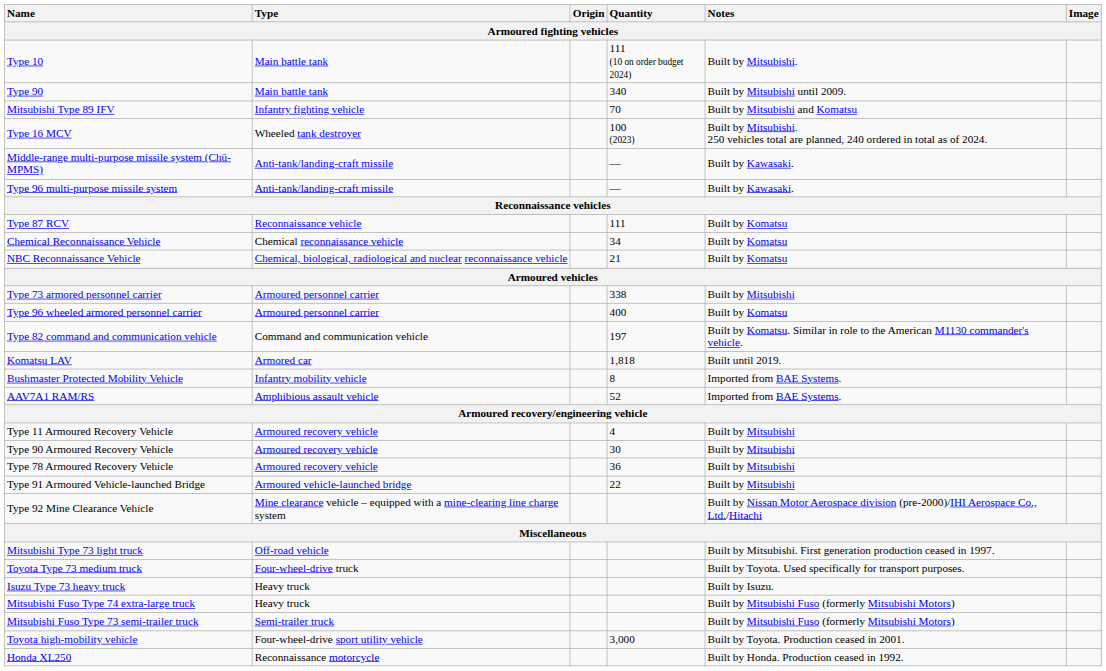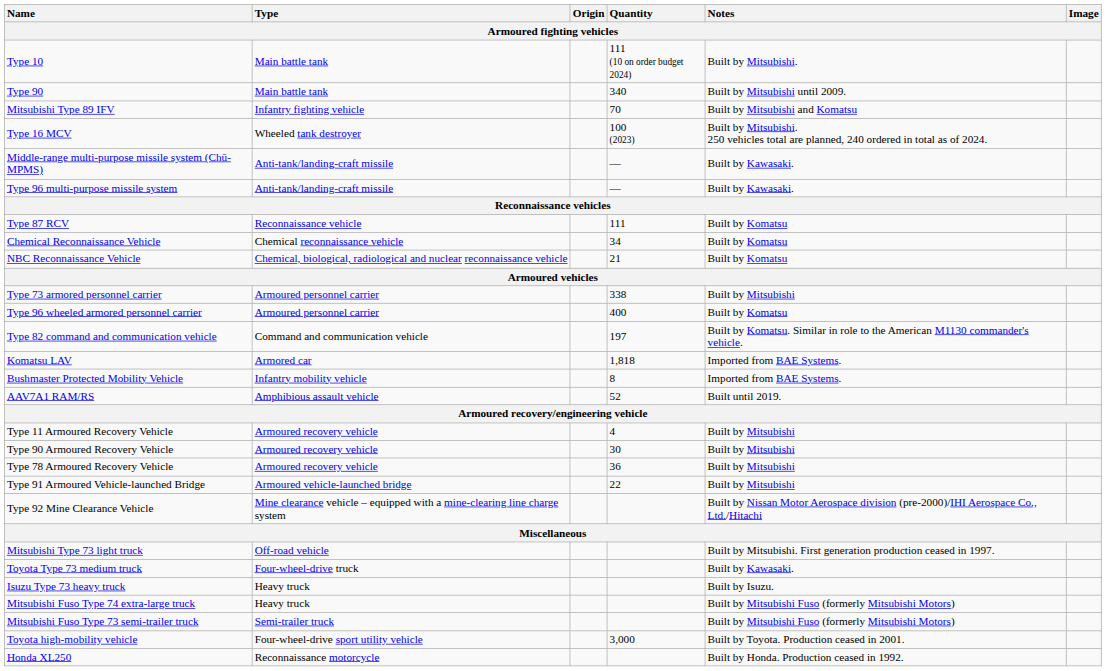(744, 360) Built until 2019. -> (775, 360) Imported from BAE Systems.
(775, 396) Imported from BAE Systems. -> (744, 396) Built until 2019.
(836, 568) Built by Toyota. Used specifically for transport purposes. -> (751, 568) Built by Kawasaki.
